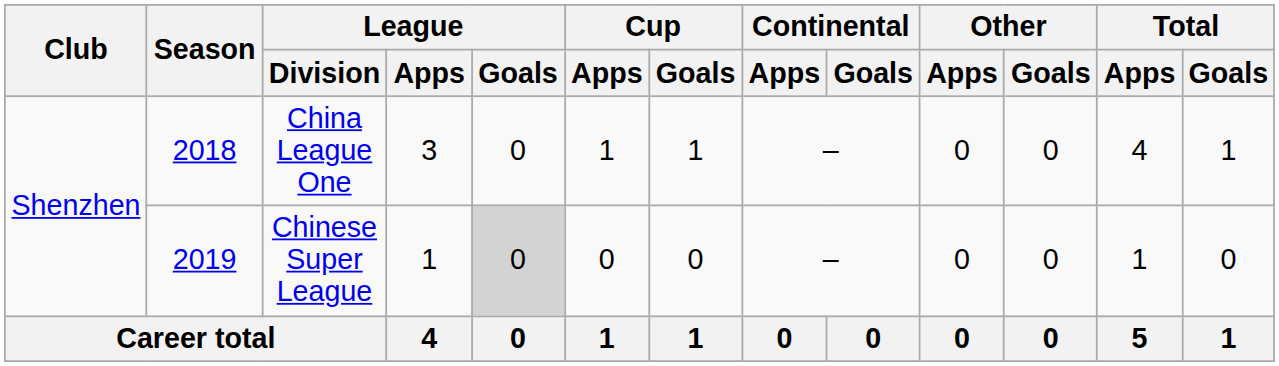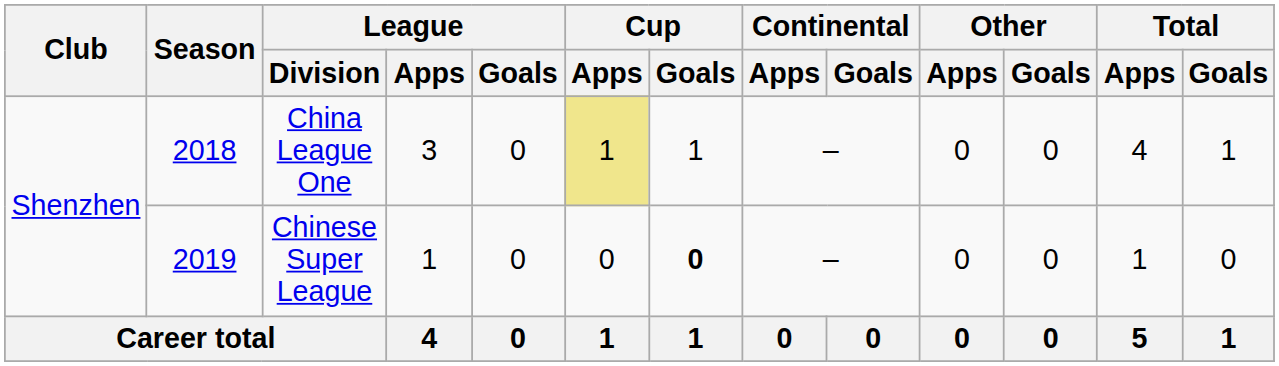(607, 150) no background -> (607, 150) khaki background
(518, 260) lightgrey background -> (518, 260) no background
(696, 260) normal -> (696, 260) bold
